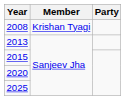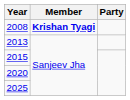(61, 27) normal -> (64, 27) bold
